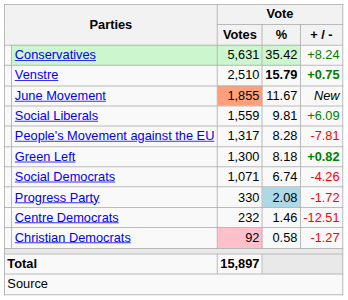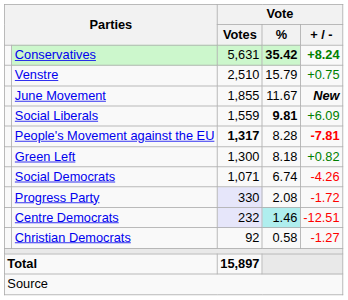(281, 55) normal -> (281, 55) bold
(323, 55) normal -> (323, 55) bold
(281, 75) bold -> (281, 75) normal
(323, 75) bold -> (323, 75) normal
(243, 95) lightsalmon background -> (243, 95) no background
(327, 95) normal -> (326, 95) bold
(285, 116) normal -> (285, 116) bold
(243, 136) normal -> (243, 136) bold
(325, 136) normal -> (325, 136) bold
(323, 156) bold -> (323, 156) normal
(249, 197) no background -> (249, 197) lavender background
(285, 197) lightblue background -> (285, 197) no background
(249, 217) no background -> (249, 217) lavender background
(285, 217) no background -> (285, 217) paleturquoise background
(252, 237) pink background -> (252, 237) no background
